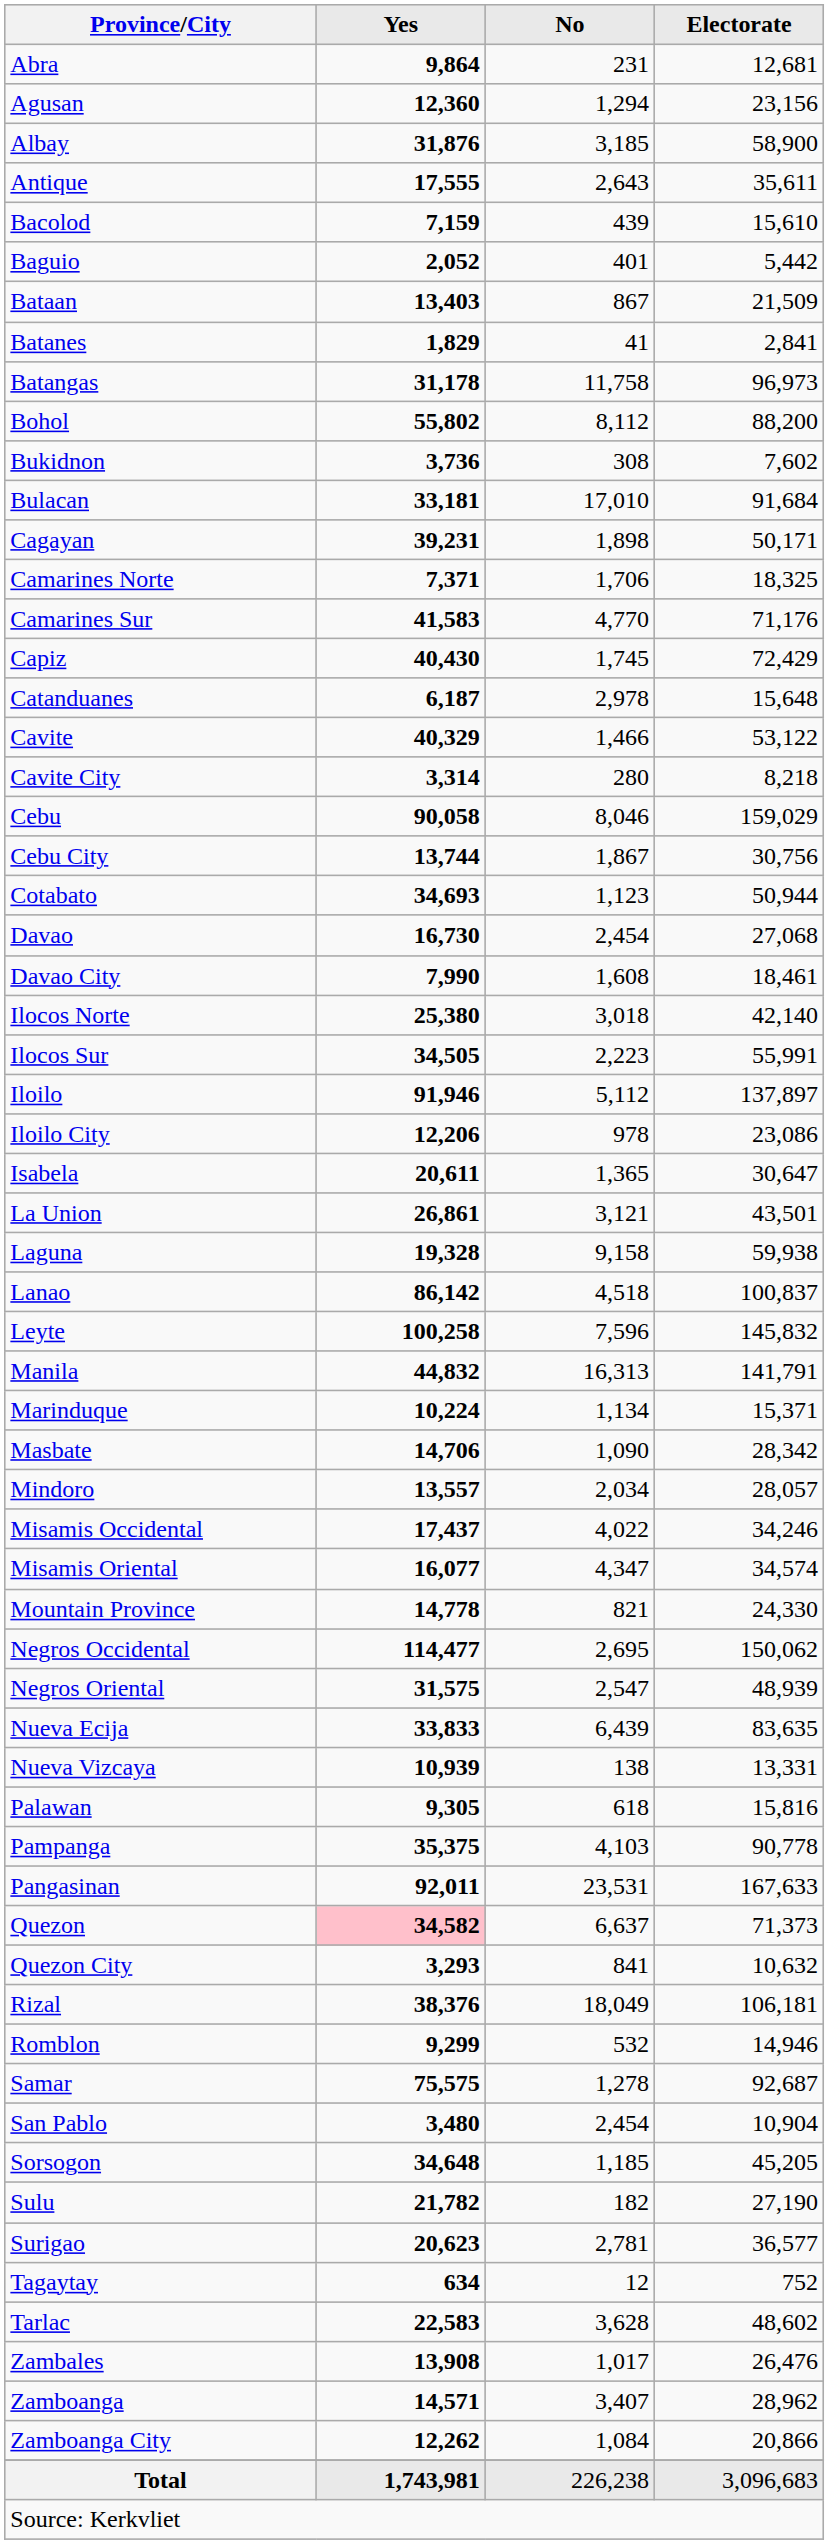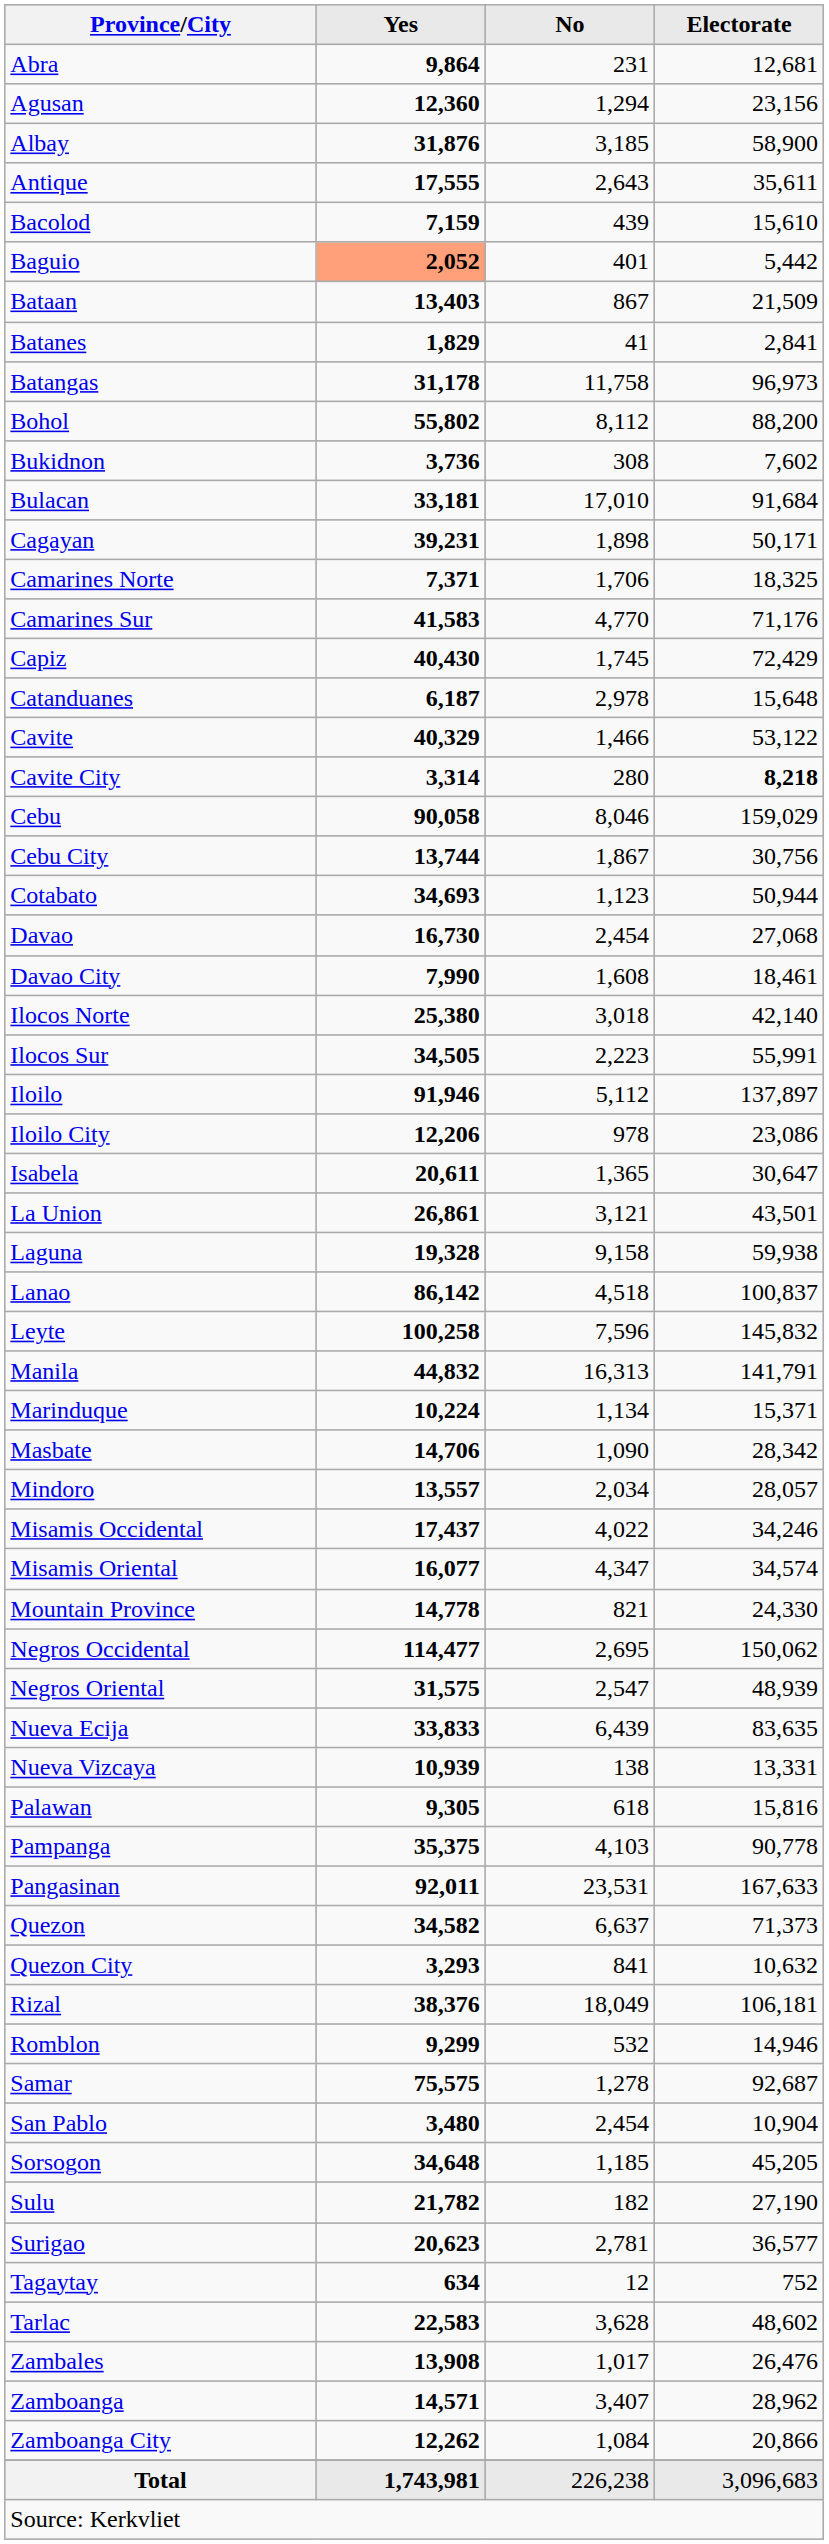(453, 262) no background -> (453, 262) lightsalmon background
(791, 776) normal -> (791, 776) bold
(447, 1925) pink background -> (447, 1925) no background
